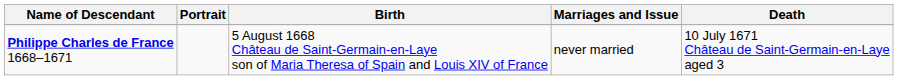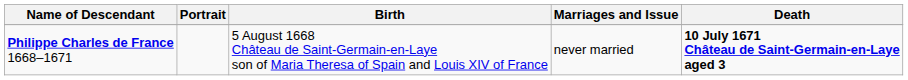(787, 49) normal -> (792, 49) bold
